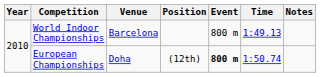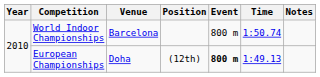(262, 33) 1:49.13 -> (262, 33) 1:50.74
(262, 59) 1:50.74 -> (262, 59) 1:49.13
